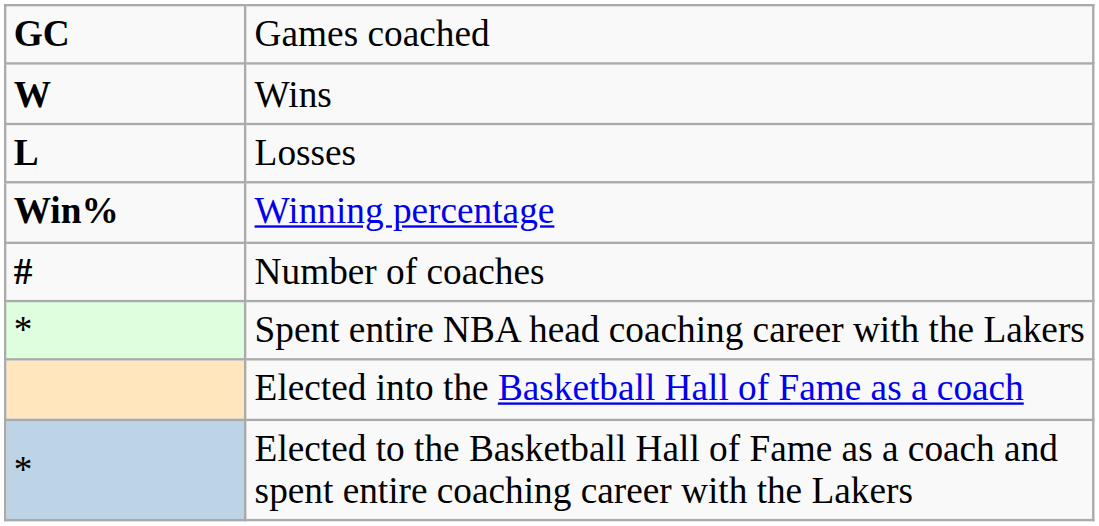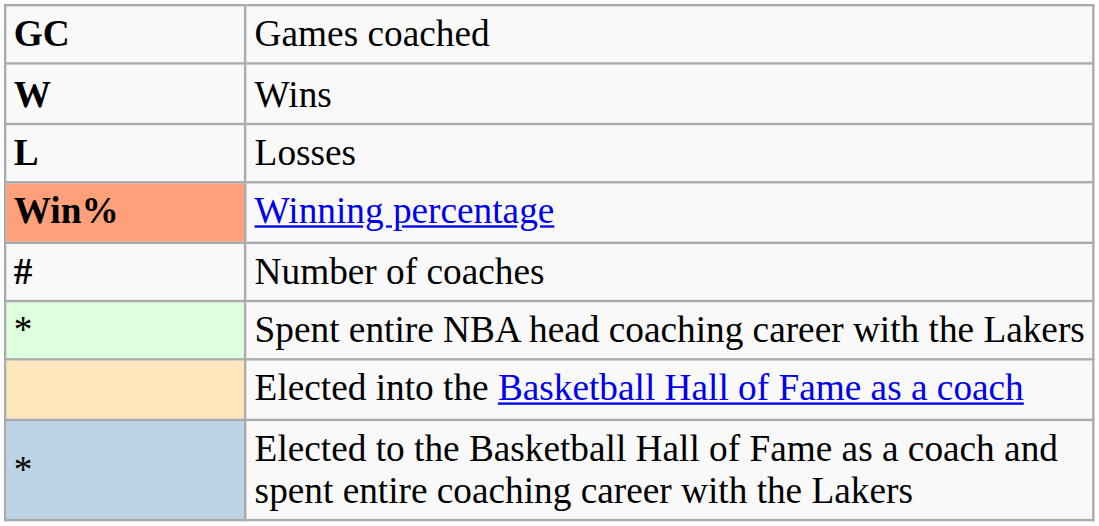(66, 211) no background -> (66, 211) lightsalmon background
